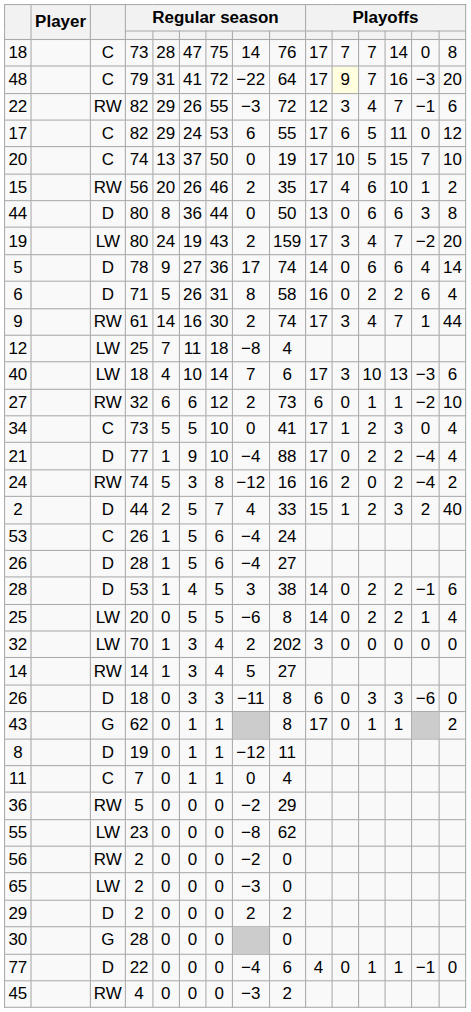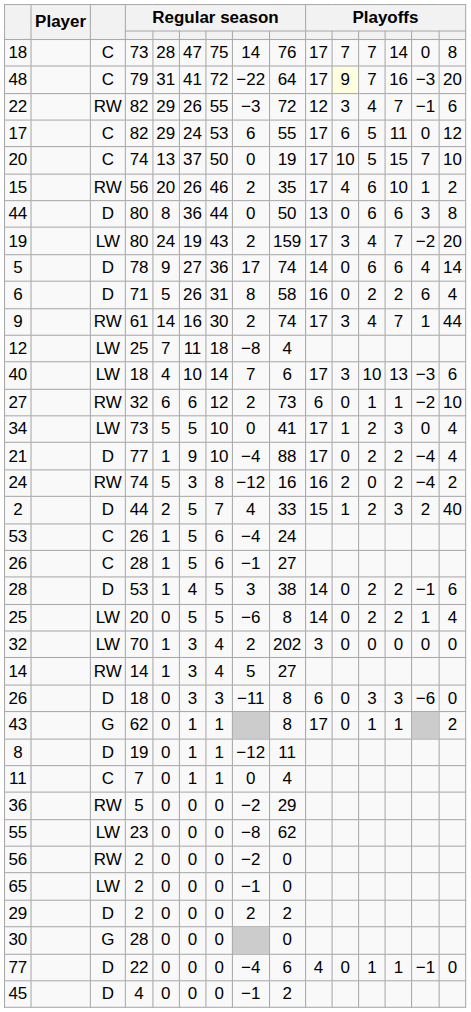(108, 429) C -> (108, 429) LW
(108, 563) D -> (108, 563) C
(251, 563) −4 -> (251, 563) −1
(251, 886) −3 -> (251, 886) −1
(108, 994) RW -> (108, 994) D
(251, 994) −3 -> (251, 994) −1
